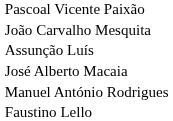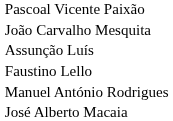(66, 71) José Alberto Macaia -> (48, 71) Faustino Lello
(48, 112) Faustino Lello -> (66, 112) José Alberto Macaia
